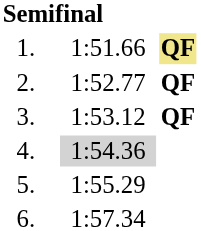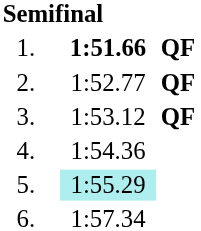(108, 48) normal -> (108, 48) bold
(178, 48) khaki background -> (178, 48) no background
(108, 150) lightgrey background -> (108, 150) no background
(108, 184) no background -> (108, 184) paleturquoise background
